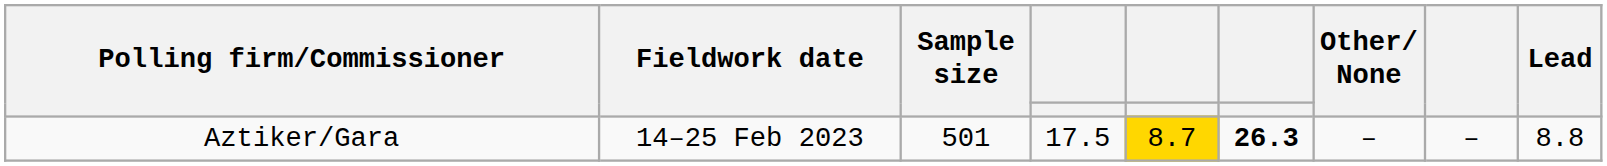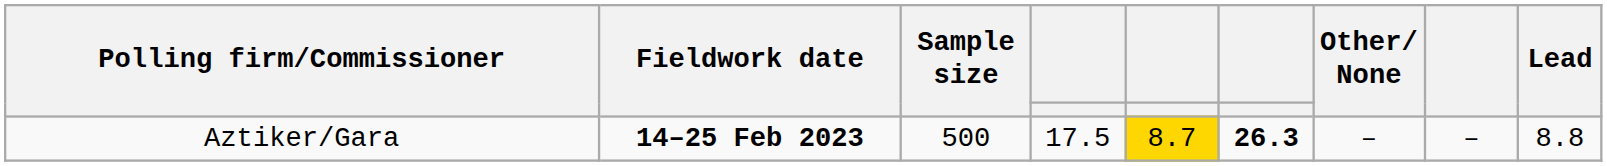(750, 138) normal -> (750, 138) bold
(966, 138) 501 -> (966, 138) 500
